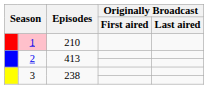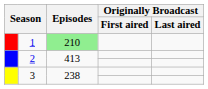(32, 42) pink background -> (32, 42) no background
(72, 42) no background -> (72, 42) lightgreen background
